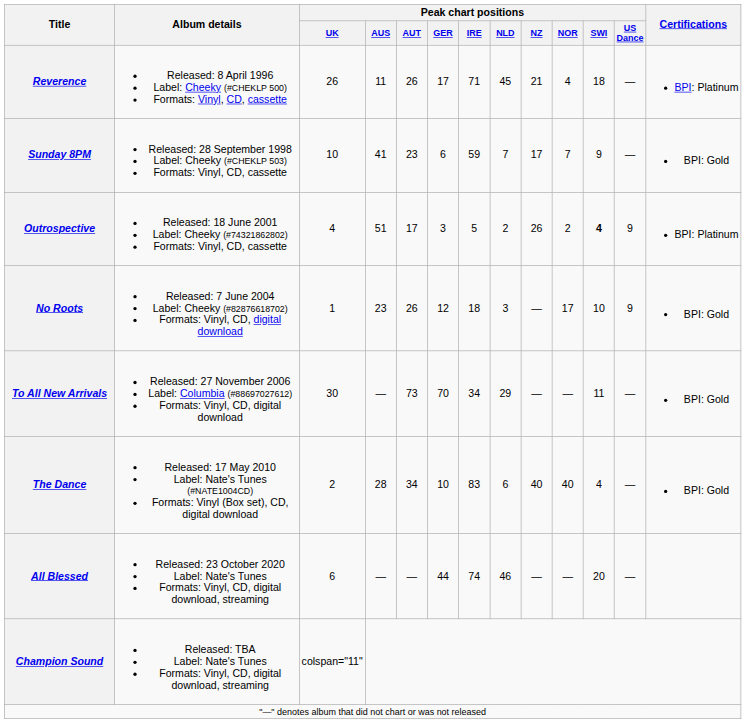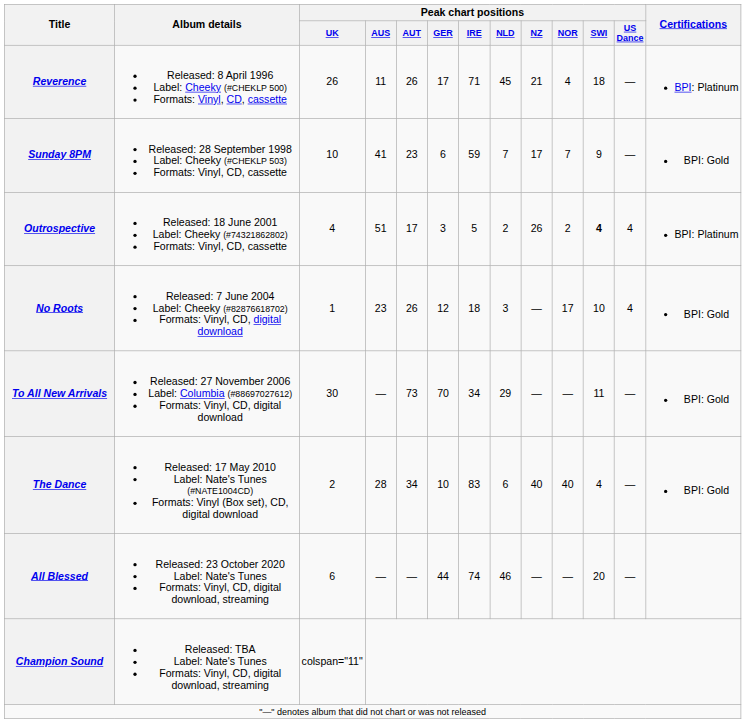(630, 229) 9 -> (630, 229) 4
(630, 308) 9 -> (630, 308) 4
